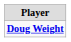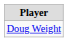(35, 28) bold -> (34, 28) normal
